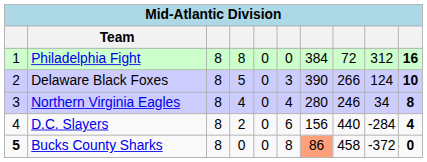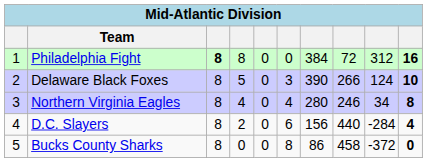(218, 59) normal -> (218, 59) bold
(16, 146) bold -> (16, 146) normal
(317, 146) lightsalmon background -> (317, 146) no background
